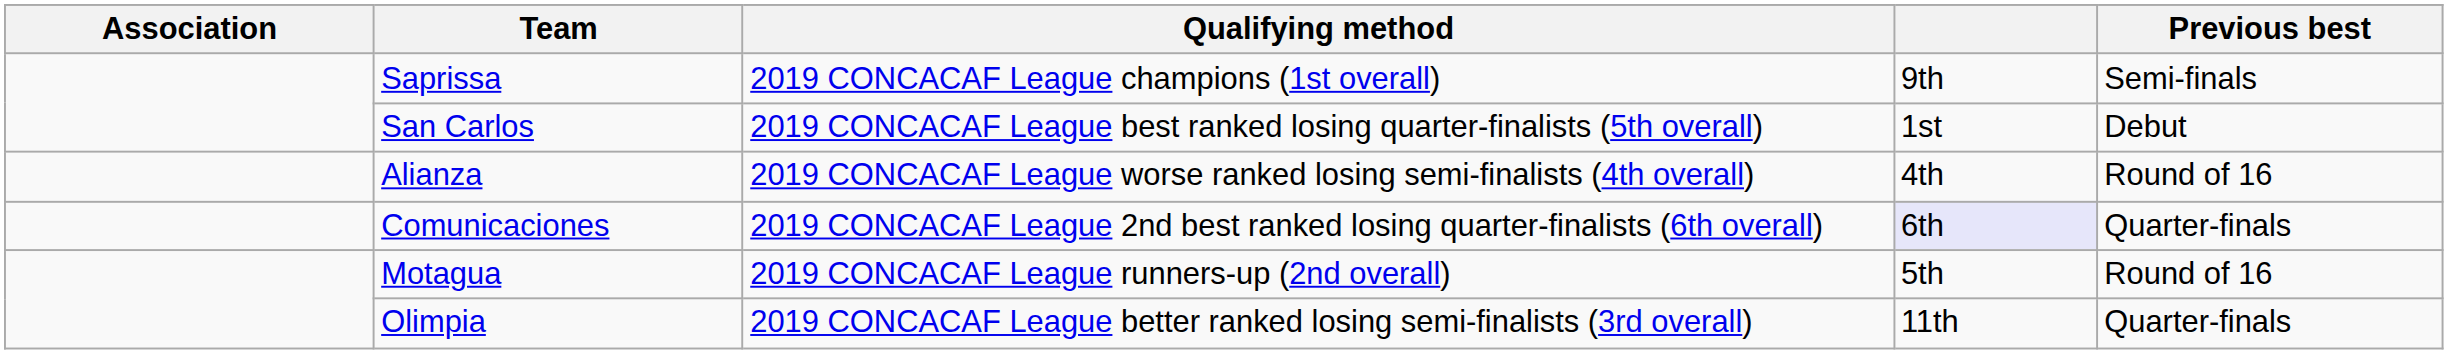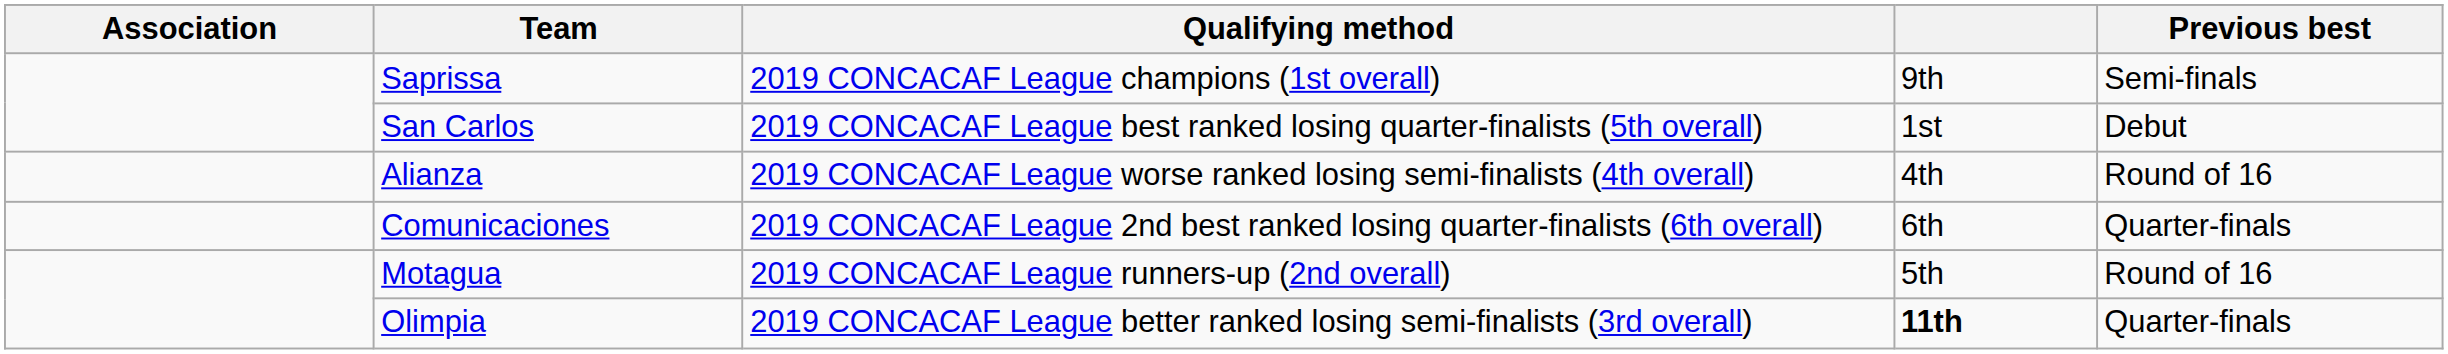(1922, 224) lavender background -> (1922, 224) no background
(1930, 322) normal -> (1932, 322) bold
